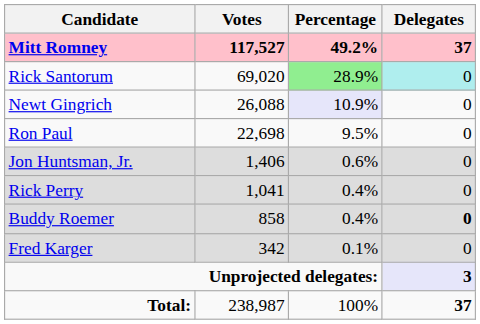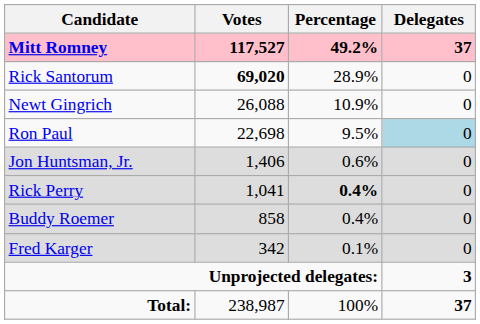(261, 76) normal -> (261, 76) bold
(356, 76) lightgreen background -> (356, 76) no background
(467, 76) paleturquoise background -> (467, 76) no background
(356, 104) lavender background -> (356, 104) no background
(467, 133) no background -> (467, 133) lightblue background
(360, 190) normal -> (359, 190) bold
(467, 218) bold -> (467, 218) normal
(467, 276) lavender background -> (467, 276) no background
